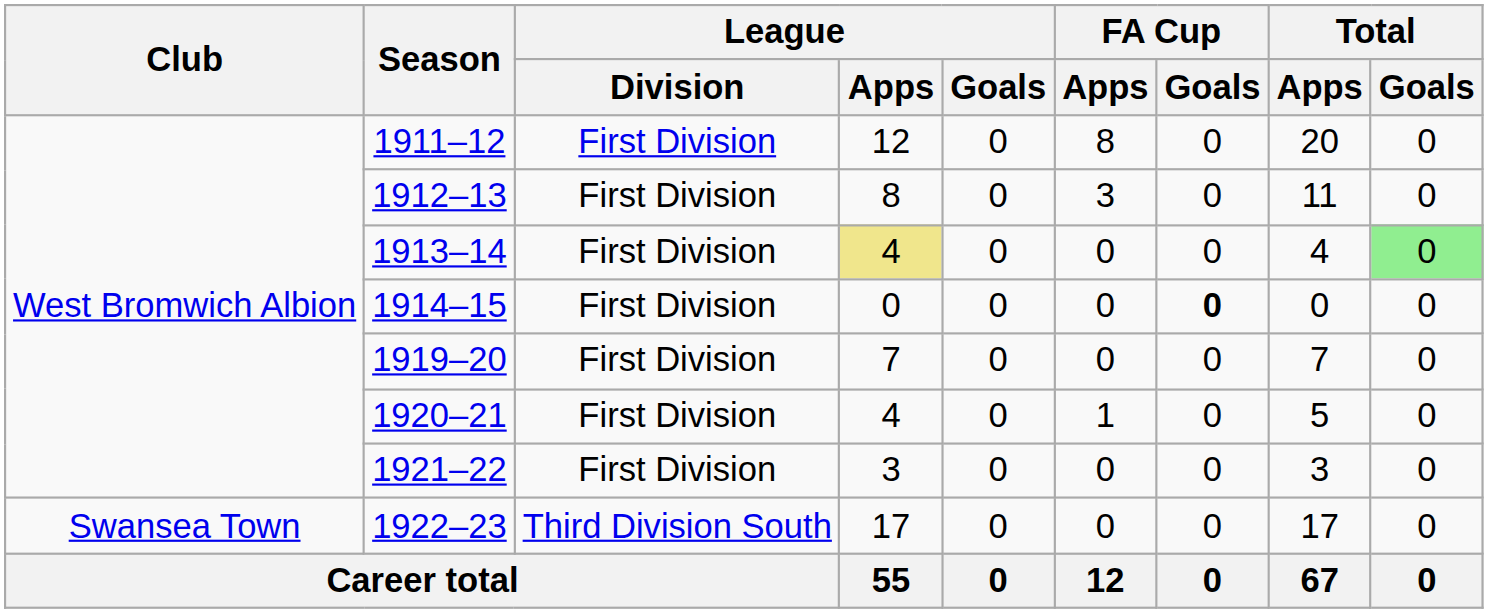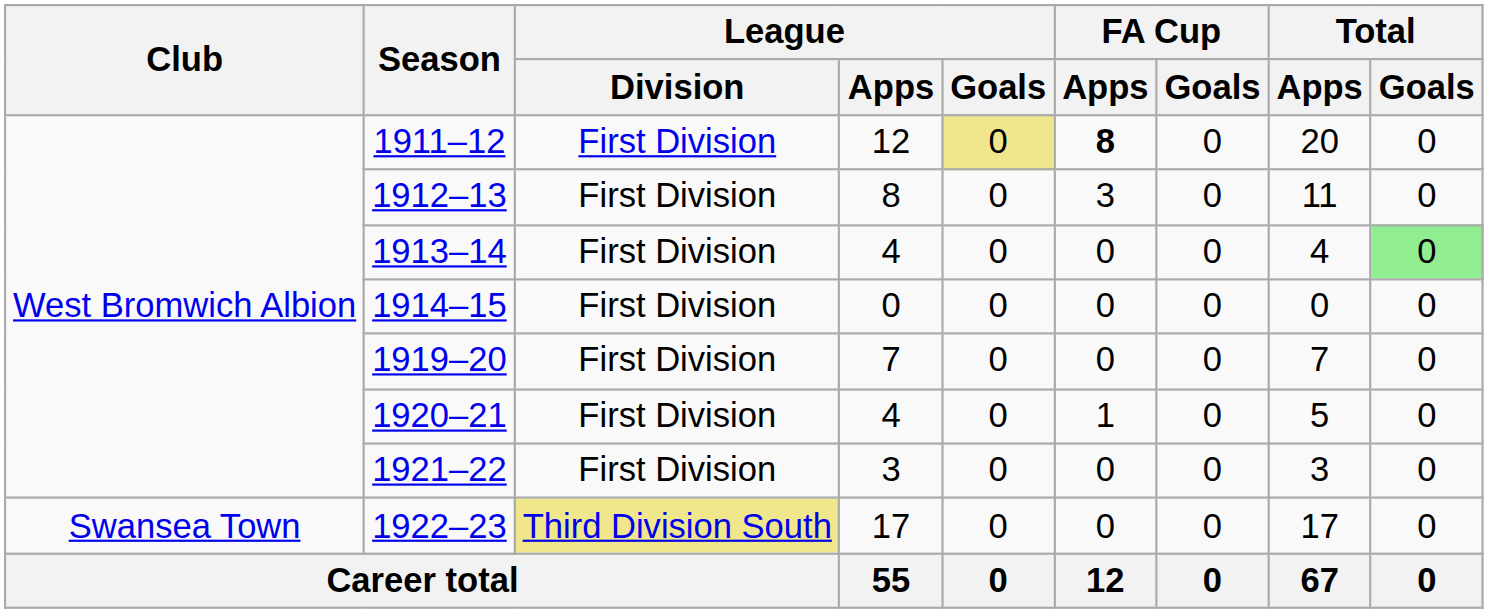(998, 141) no background -> (998, 141) khaki background
(1105, 141) normal -> (1105, 141) bold
(891, 251) khaki background -> (891, 251) no background
(1212, 305) bold -> (1212, 305) normal
(677, 525) no background -> (677, 525) khaki background
